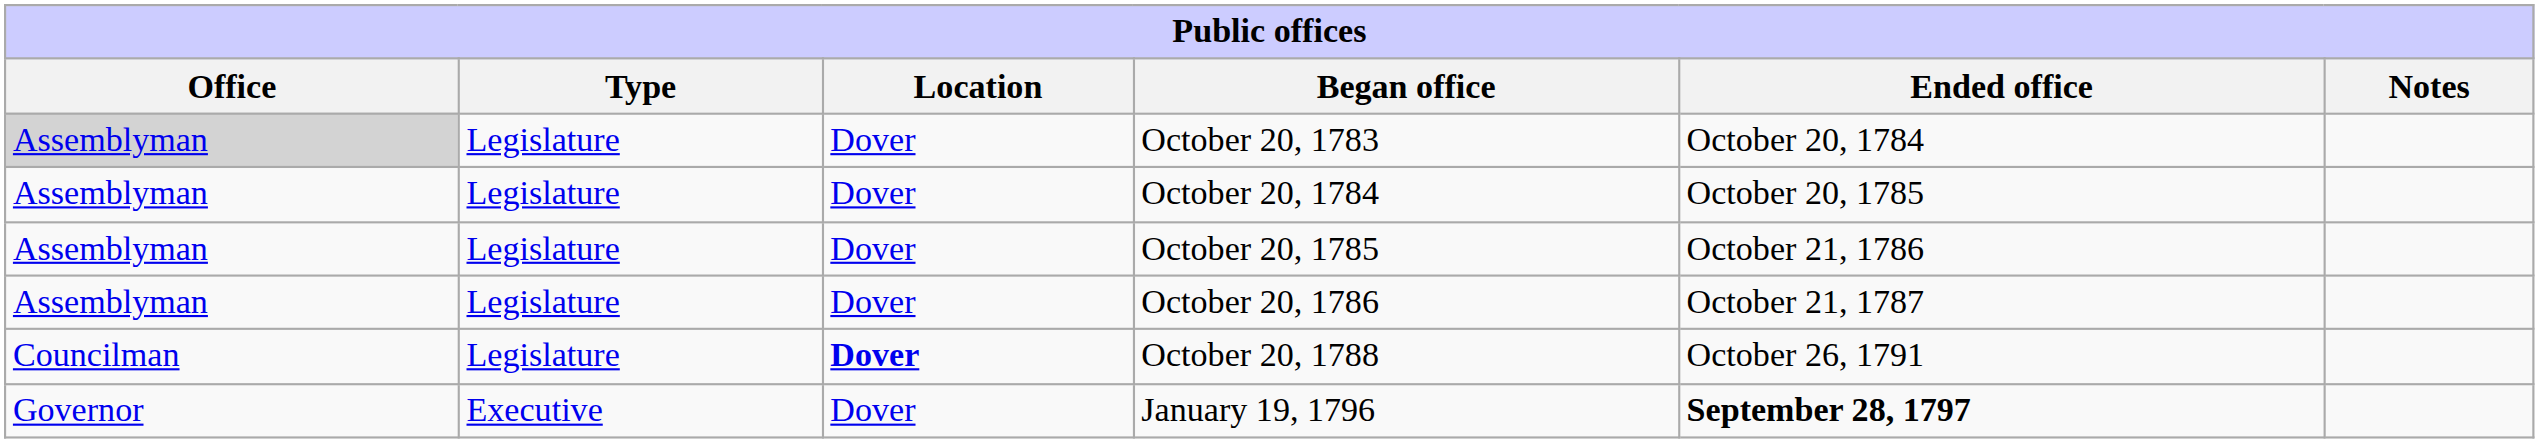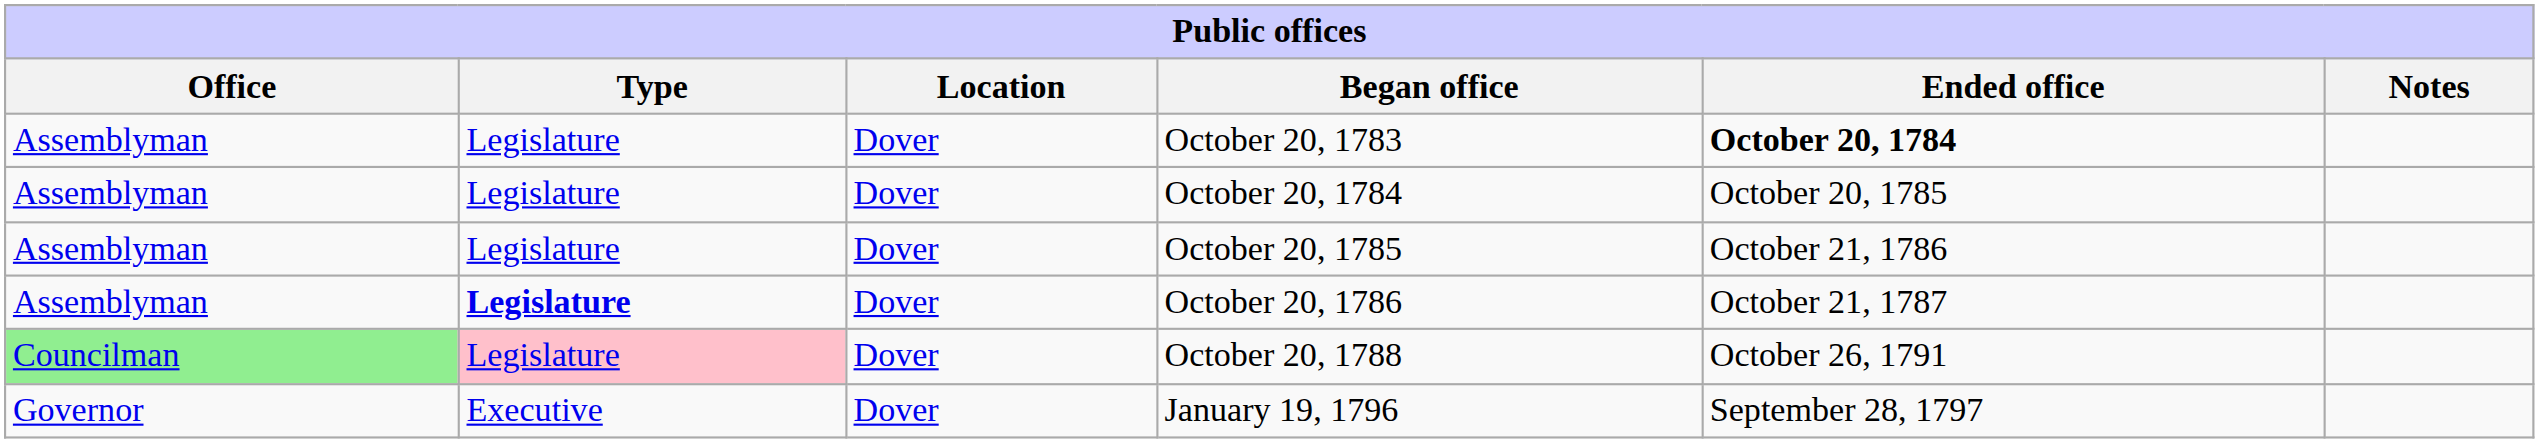(110, 139) lightgrey background -> (110, 139) no background
(1805, 139) normal -> (1833, 139) bold
(543, 301) normal -> (549, 301) bold
(96, 355) no background -> (96, 355) lightgreen background
(543, 355) no background -> (543, 355) pink background
(875, 355) bold -> (896, 355) normal
(1829, 409) bold -> (1847, 409) normal
